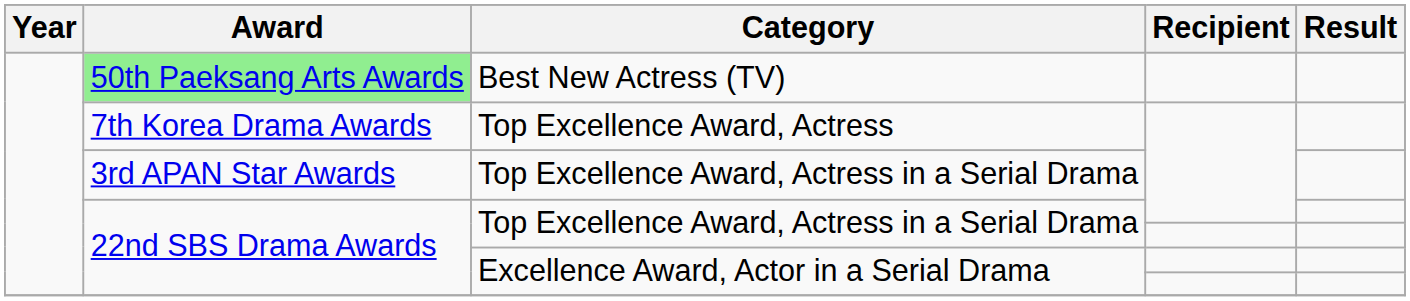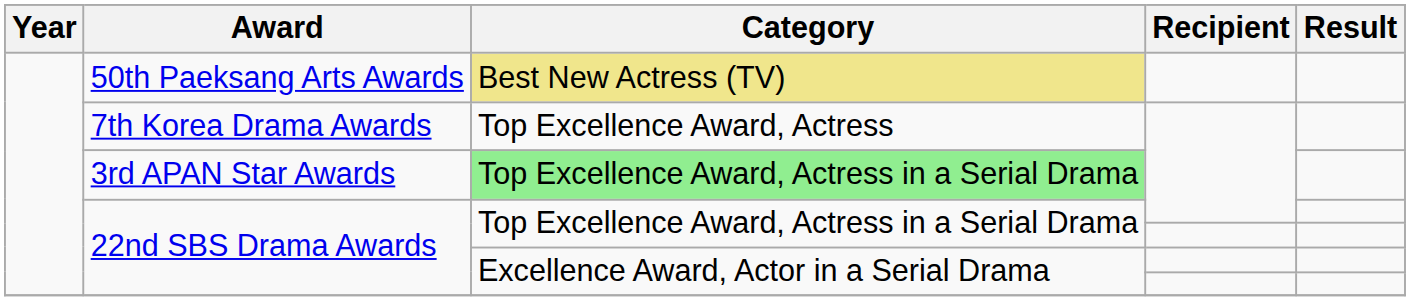(277, 77) lightgreen background -> (277, 77) no background
(632, 77) no background -> (632, 77) khaki background
(808, 174) no background -> (808, 174) lightgreen background
